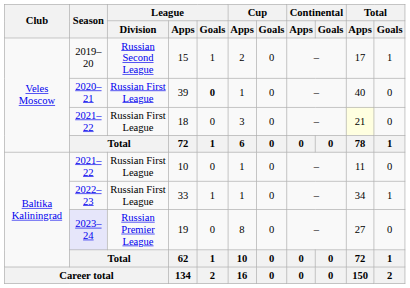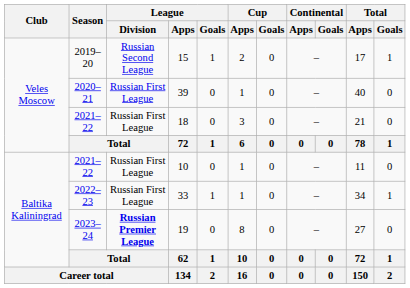(212, 92) bold -> (212, 92) normal
(360, 121) lightyellow background -> (360, 121) no background
(88, 230) lavender background -> (88, 230) no background
(138, 230) normal -> (138, 230) bold
